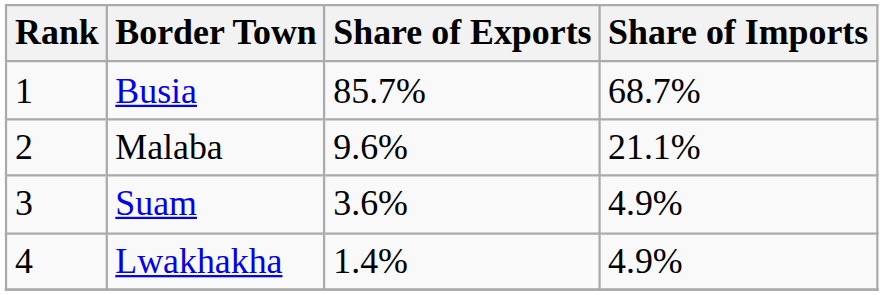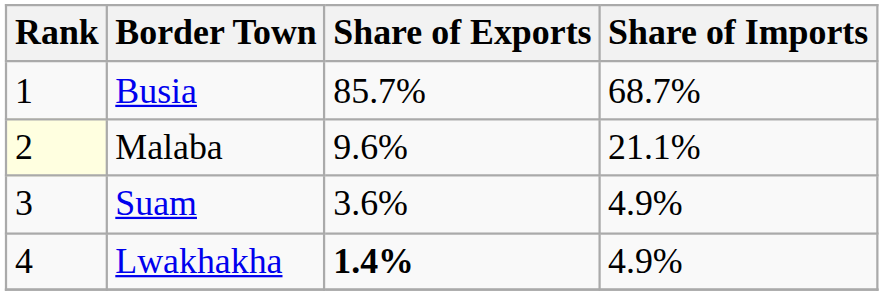(24, 146) no background -> (24, 146) lightyellow background
(371, 260) normal -> (374, 260) bold
